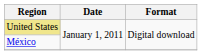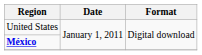(32, 27) khaki background -> (32, 27) no background
(21, 42) normal -> (21, 42) bold
